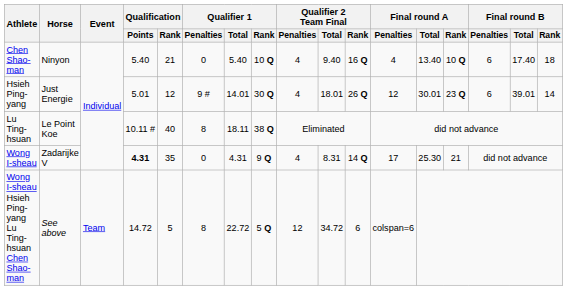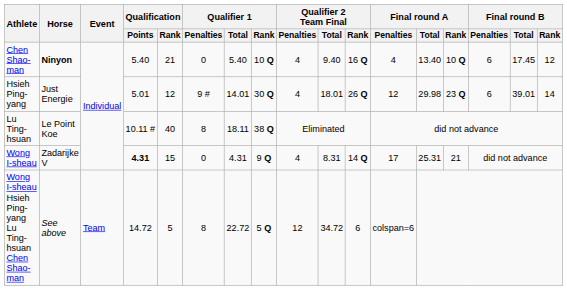(56, 60) normal -> (57, 60) bold
(524, 60) 17.40 -> (524, 60) 17.45
(550, 60) 18 -> (550, 60) 12
(430, 94) 30.01 -> (430, 94) 29.98
(170, 158) 35 -> (170, 158) 15
(430, 158) 25.30 -> (430, 158) 25.31
